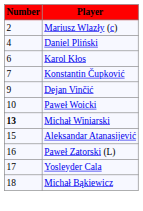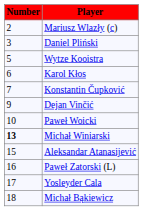(9, 43) 4 -> (9, 43) 3
+ row: (74, 58)
